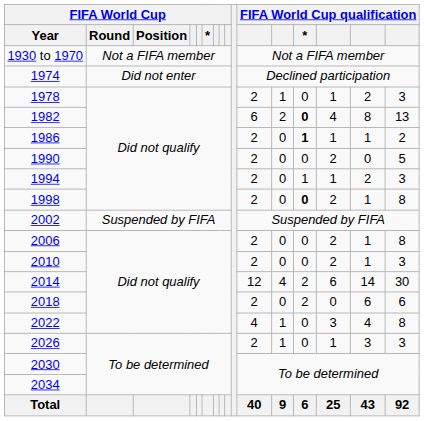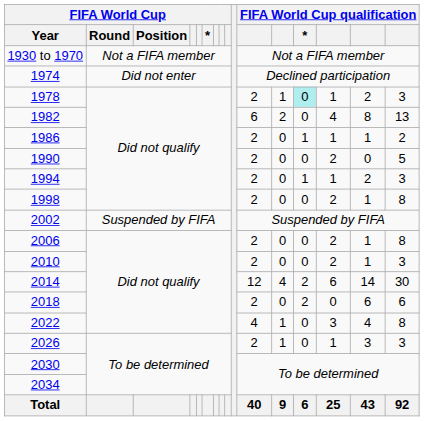(305, 96) no background -> (305, 96) paleturquoise background
(305, 117) bold -> (305, 117) normal
(305, 138) bold -> (305, 138) normal
(305, 199) bold -> (305, 199) normal
